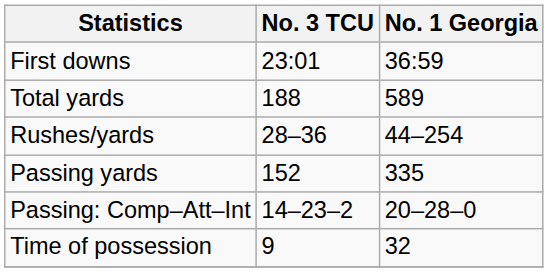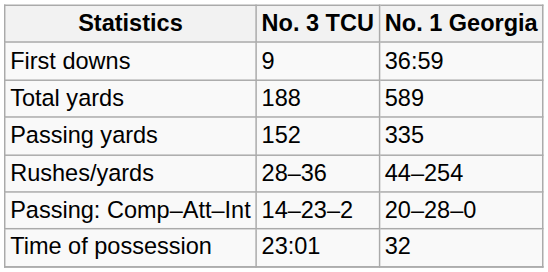(291, 60) 23:01 -> (268, 60) 9
rows swapped: (82, 135) <-> (84, 172)
(268, 247) 9 -> (291, 247) 23:01
